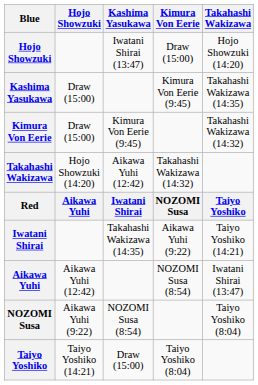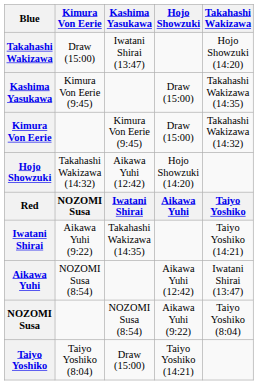columns swapped: (79, 18) <-> (178, 18)
(30, 52) Hojo Showzuki -> (30, 52) Takahashi Wakizawa
(30, 172) Takahashi Wakizawa -> (30, 172) Hojo Showzuki
